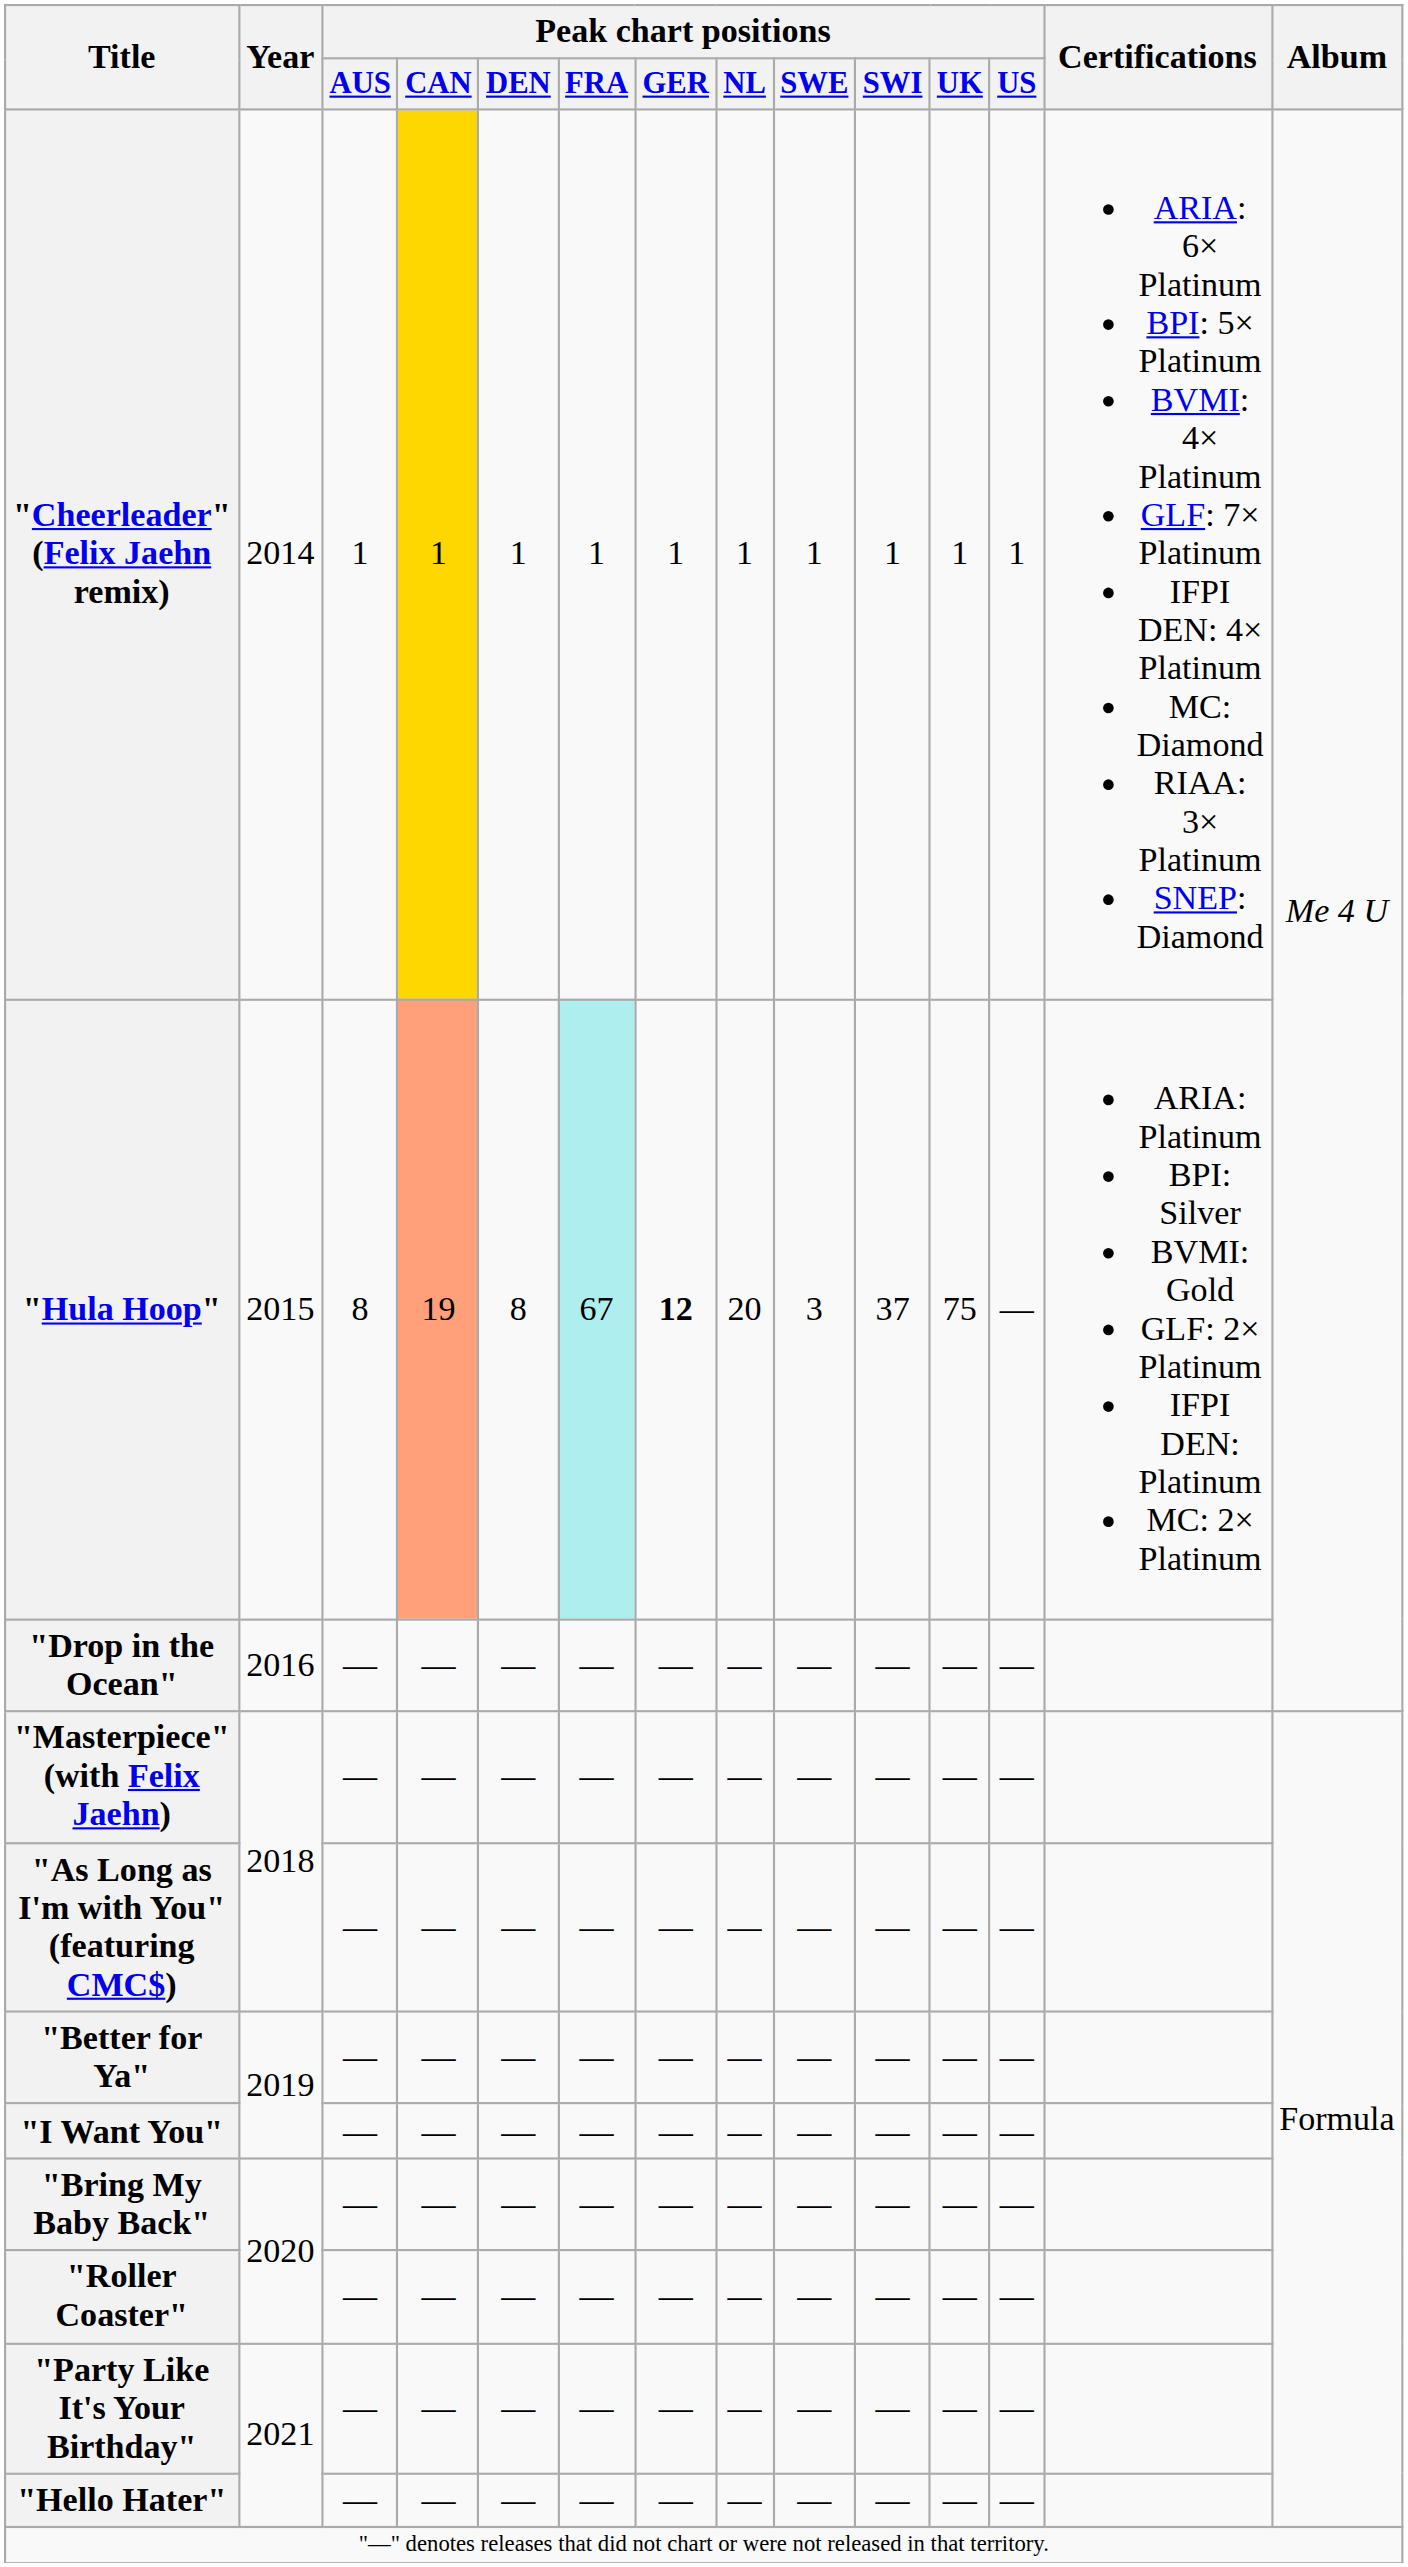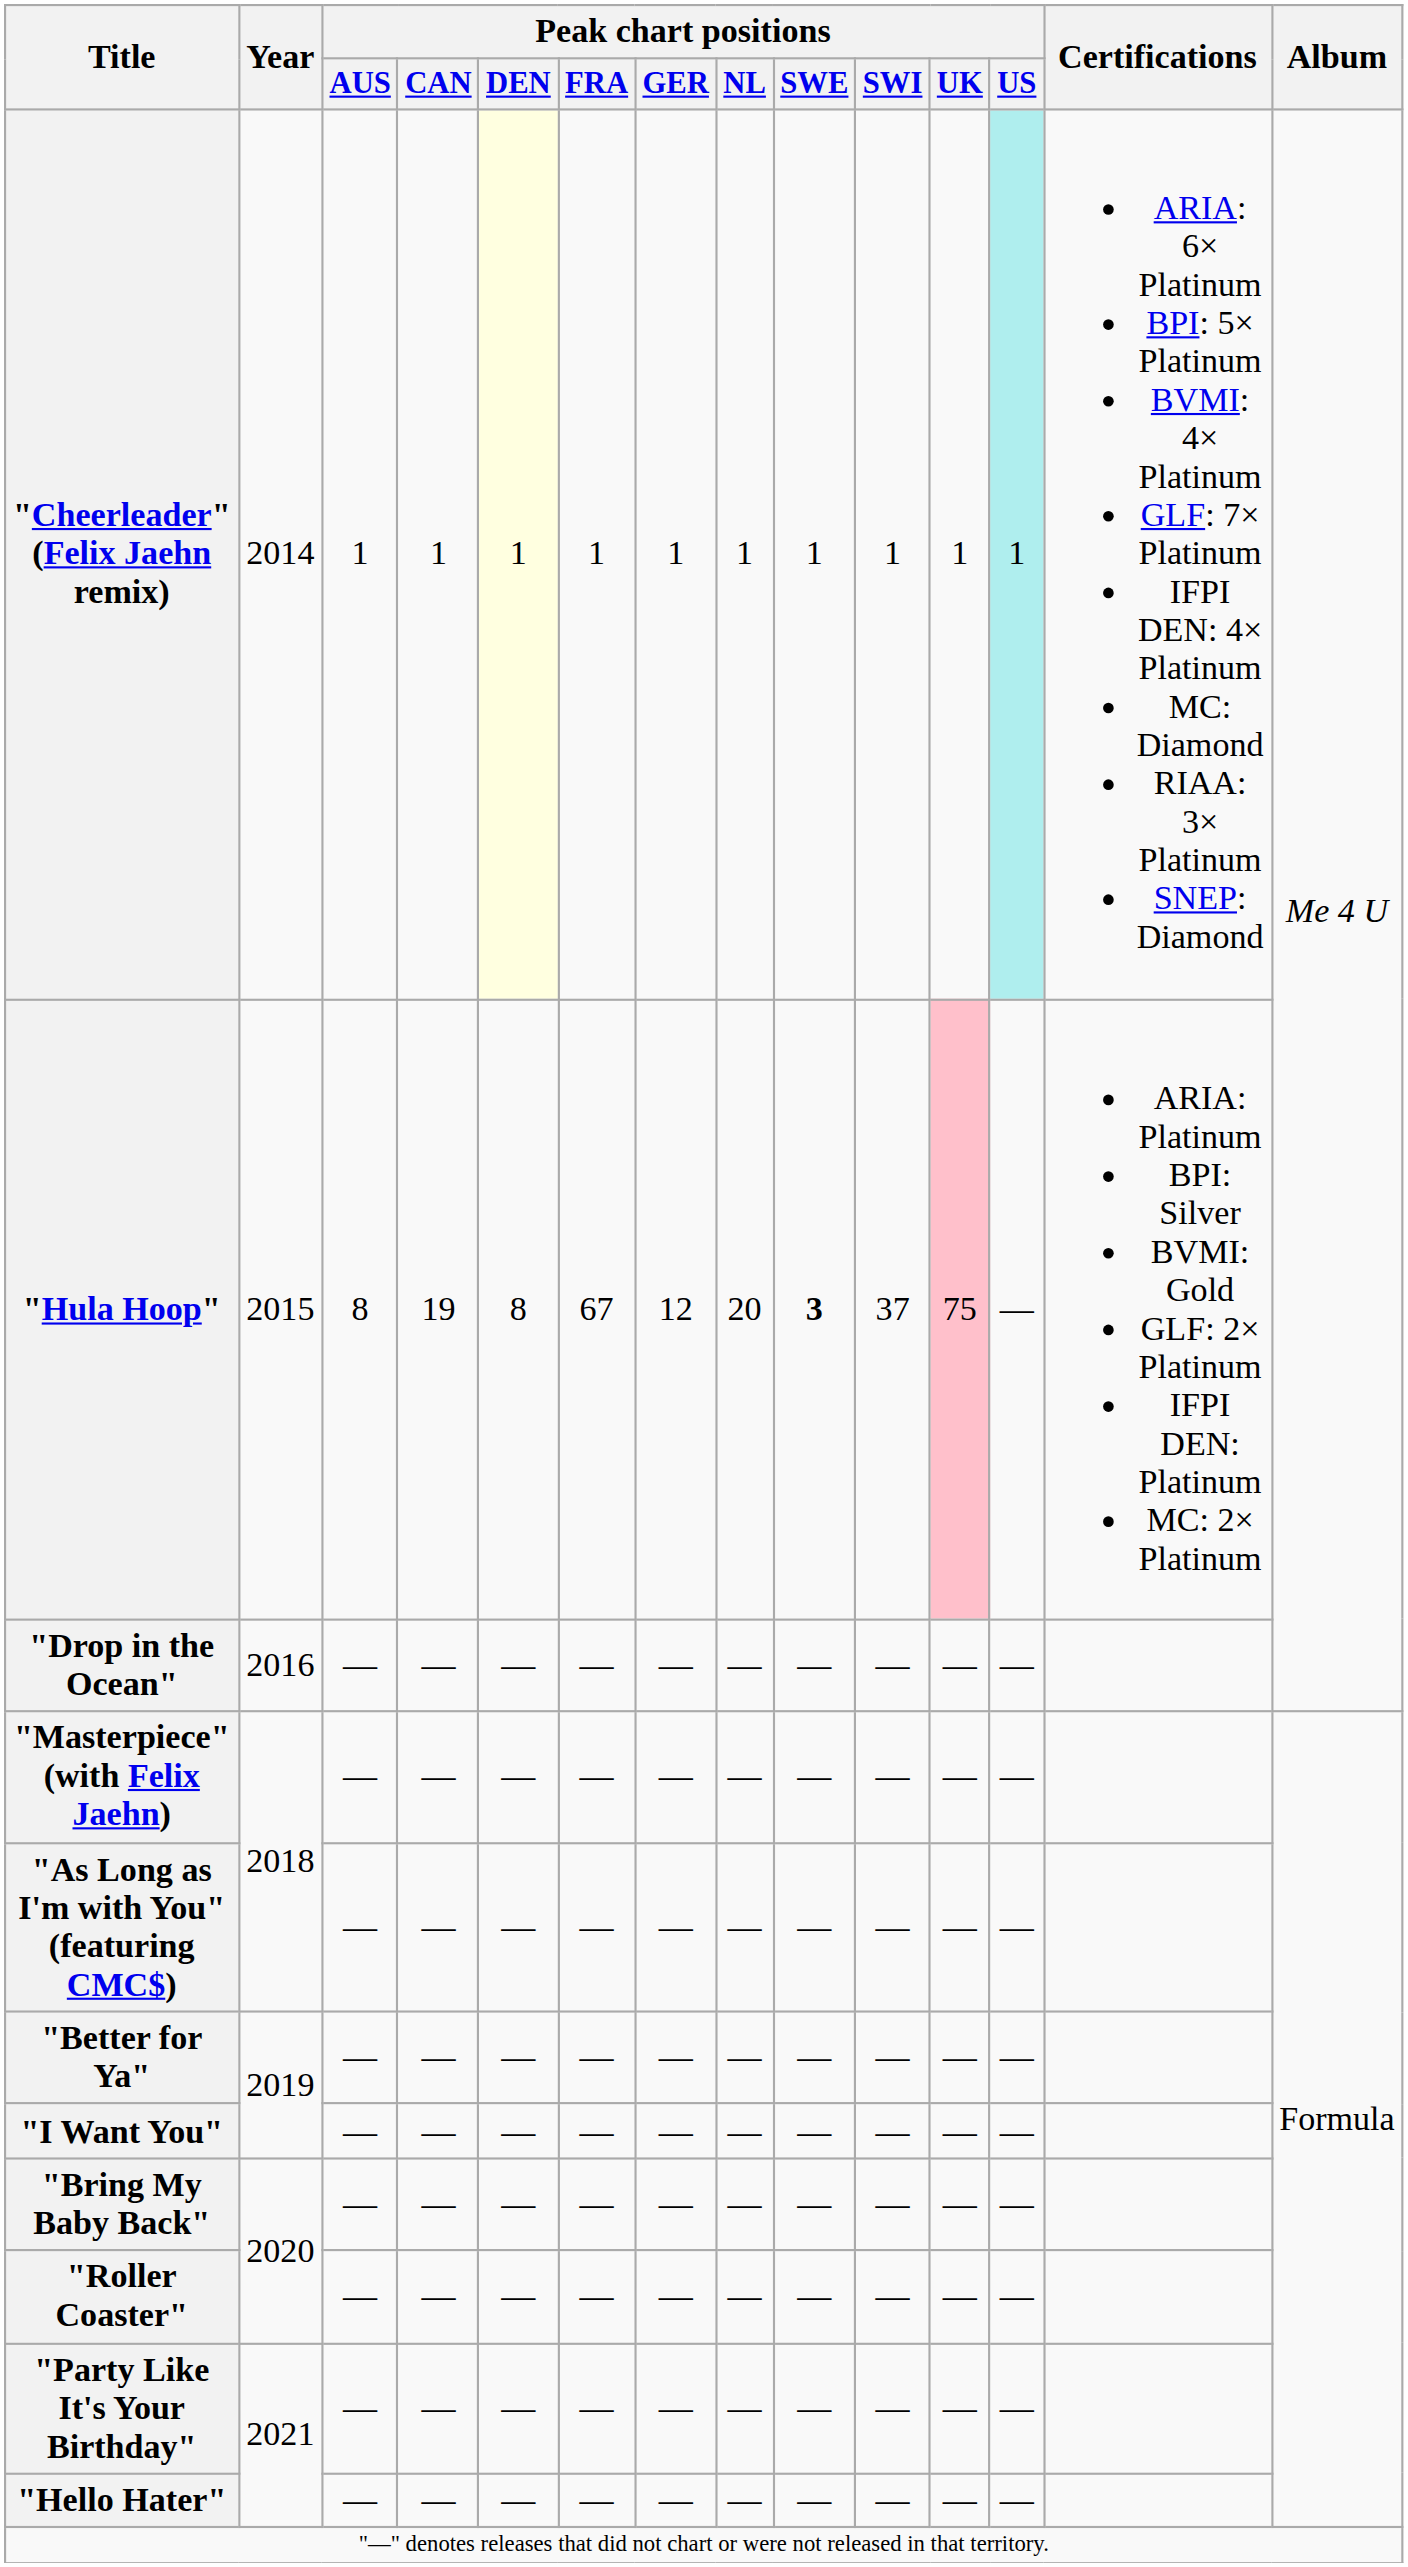(438, 553) gold background -> (438, 553) no background
(518, 553) no background -> (518, 553) lightyellow background
(1017, 553) no background -> (1017, 553) paleturquoise background
(438, 1308) lightsalmon background -> (438, 1308) no background
(597, 1308) paleturquoise background -> (597, 1308) no background
(676, 1308) bold -> (676, 1308) normal
(814, 1308) normal -> (814, 1308) bold
(960, 1308) no background -> (960, 1308) pink background
